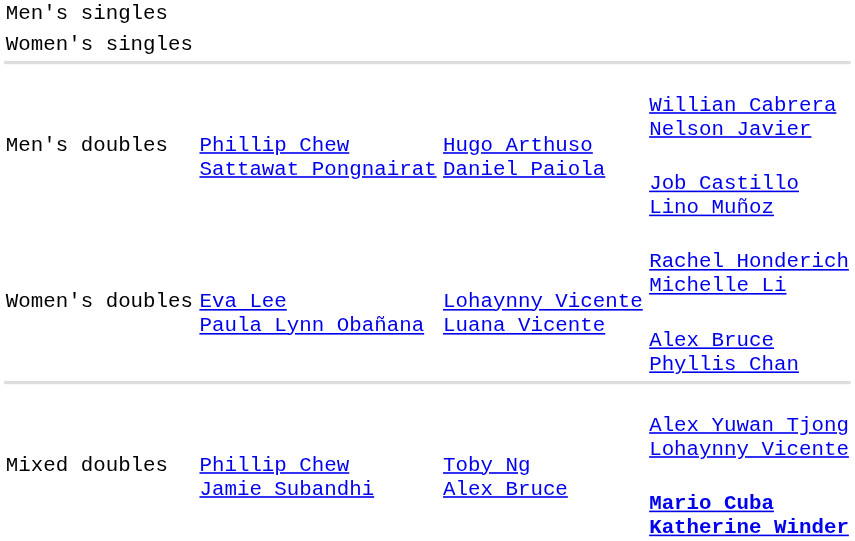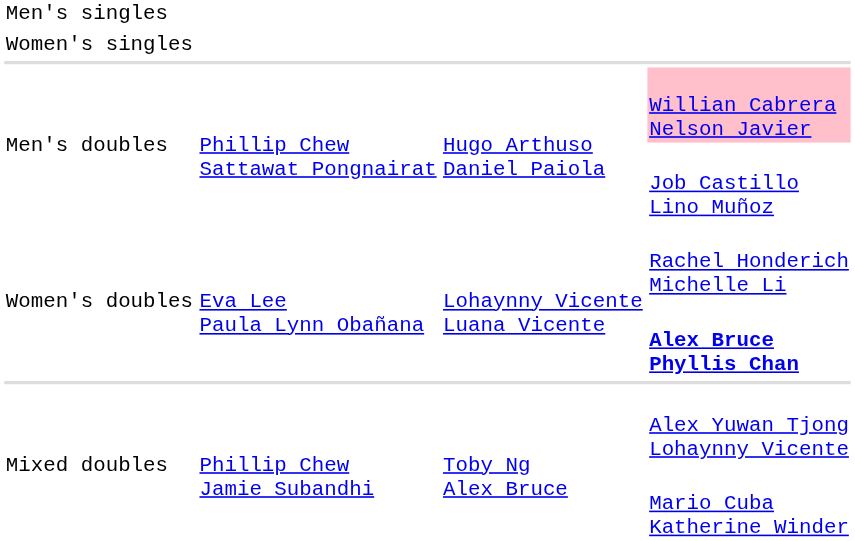(743, 117) no background -> (743, 117) pink background
(724, 352) normal -> (724, 352) bold
(749, 515) bold -> (749, 515) normal
